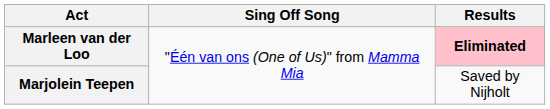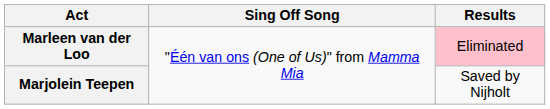(490, 46) bold -> (490, 46) normal
